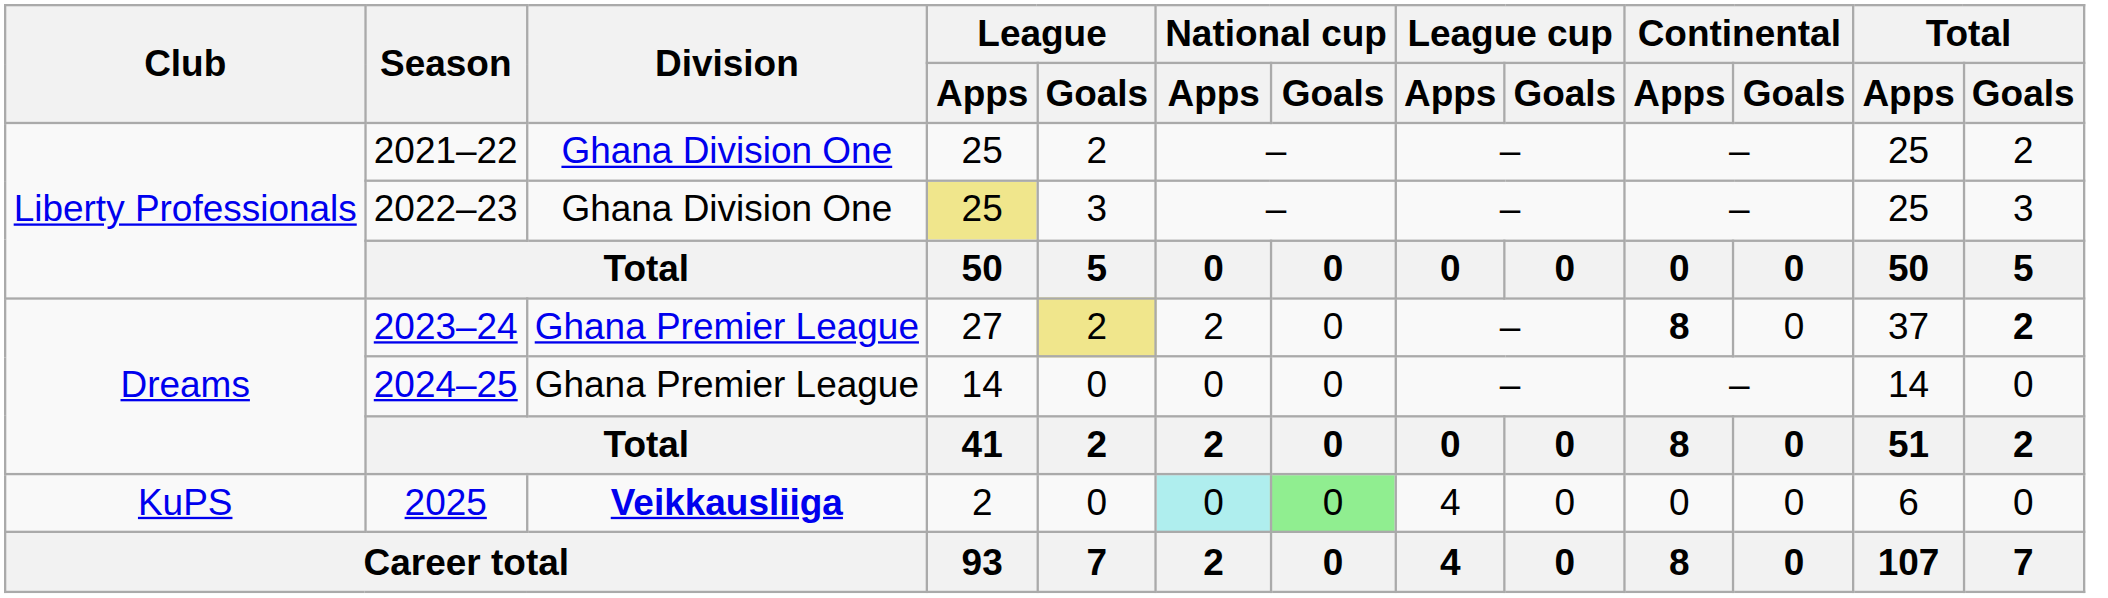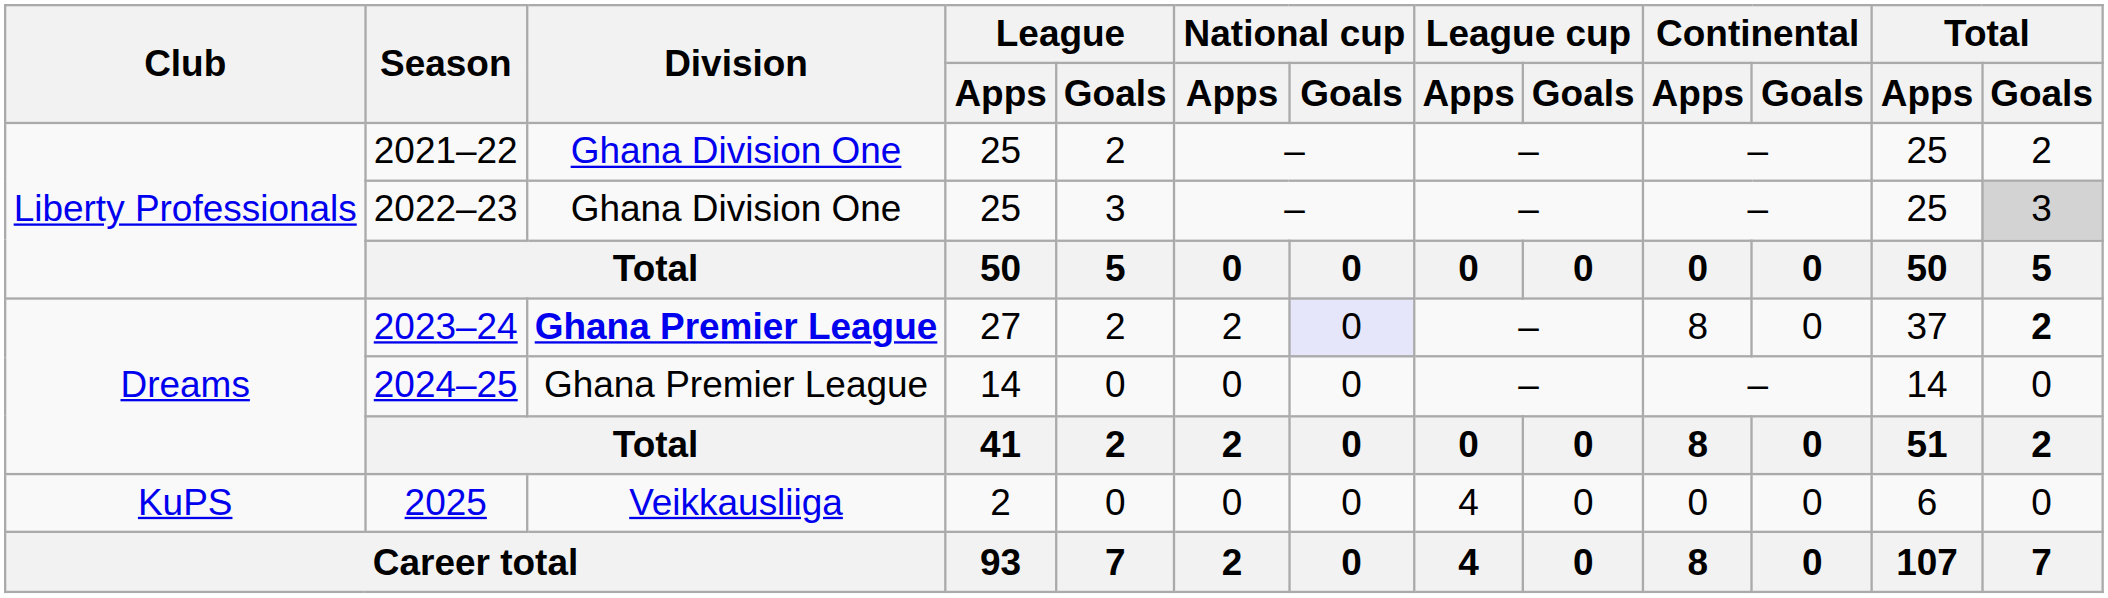(982, 209) khaki background -> (1001, 209) no background
(2023, 209) no background -> (2042, 209) lightgrey background
(727, 326) normal -> (736, 326) bold
(1097, 326) khaki background -> (1115, 326) no background
(1333, 326) no background -> (1351, 326) lavender background
(1679, 326) bold -> (1698, 326) normal
(727, 502) bold -> (736, 502) normal
(1214, 502) paleturquoise background -> (1232, 502) no background
(1333, 502) lightgreen background -> (1351, 502) no background
